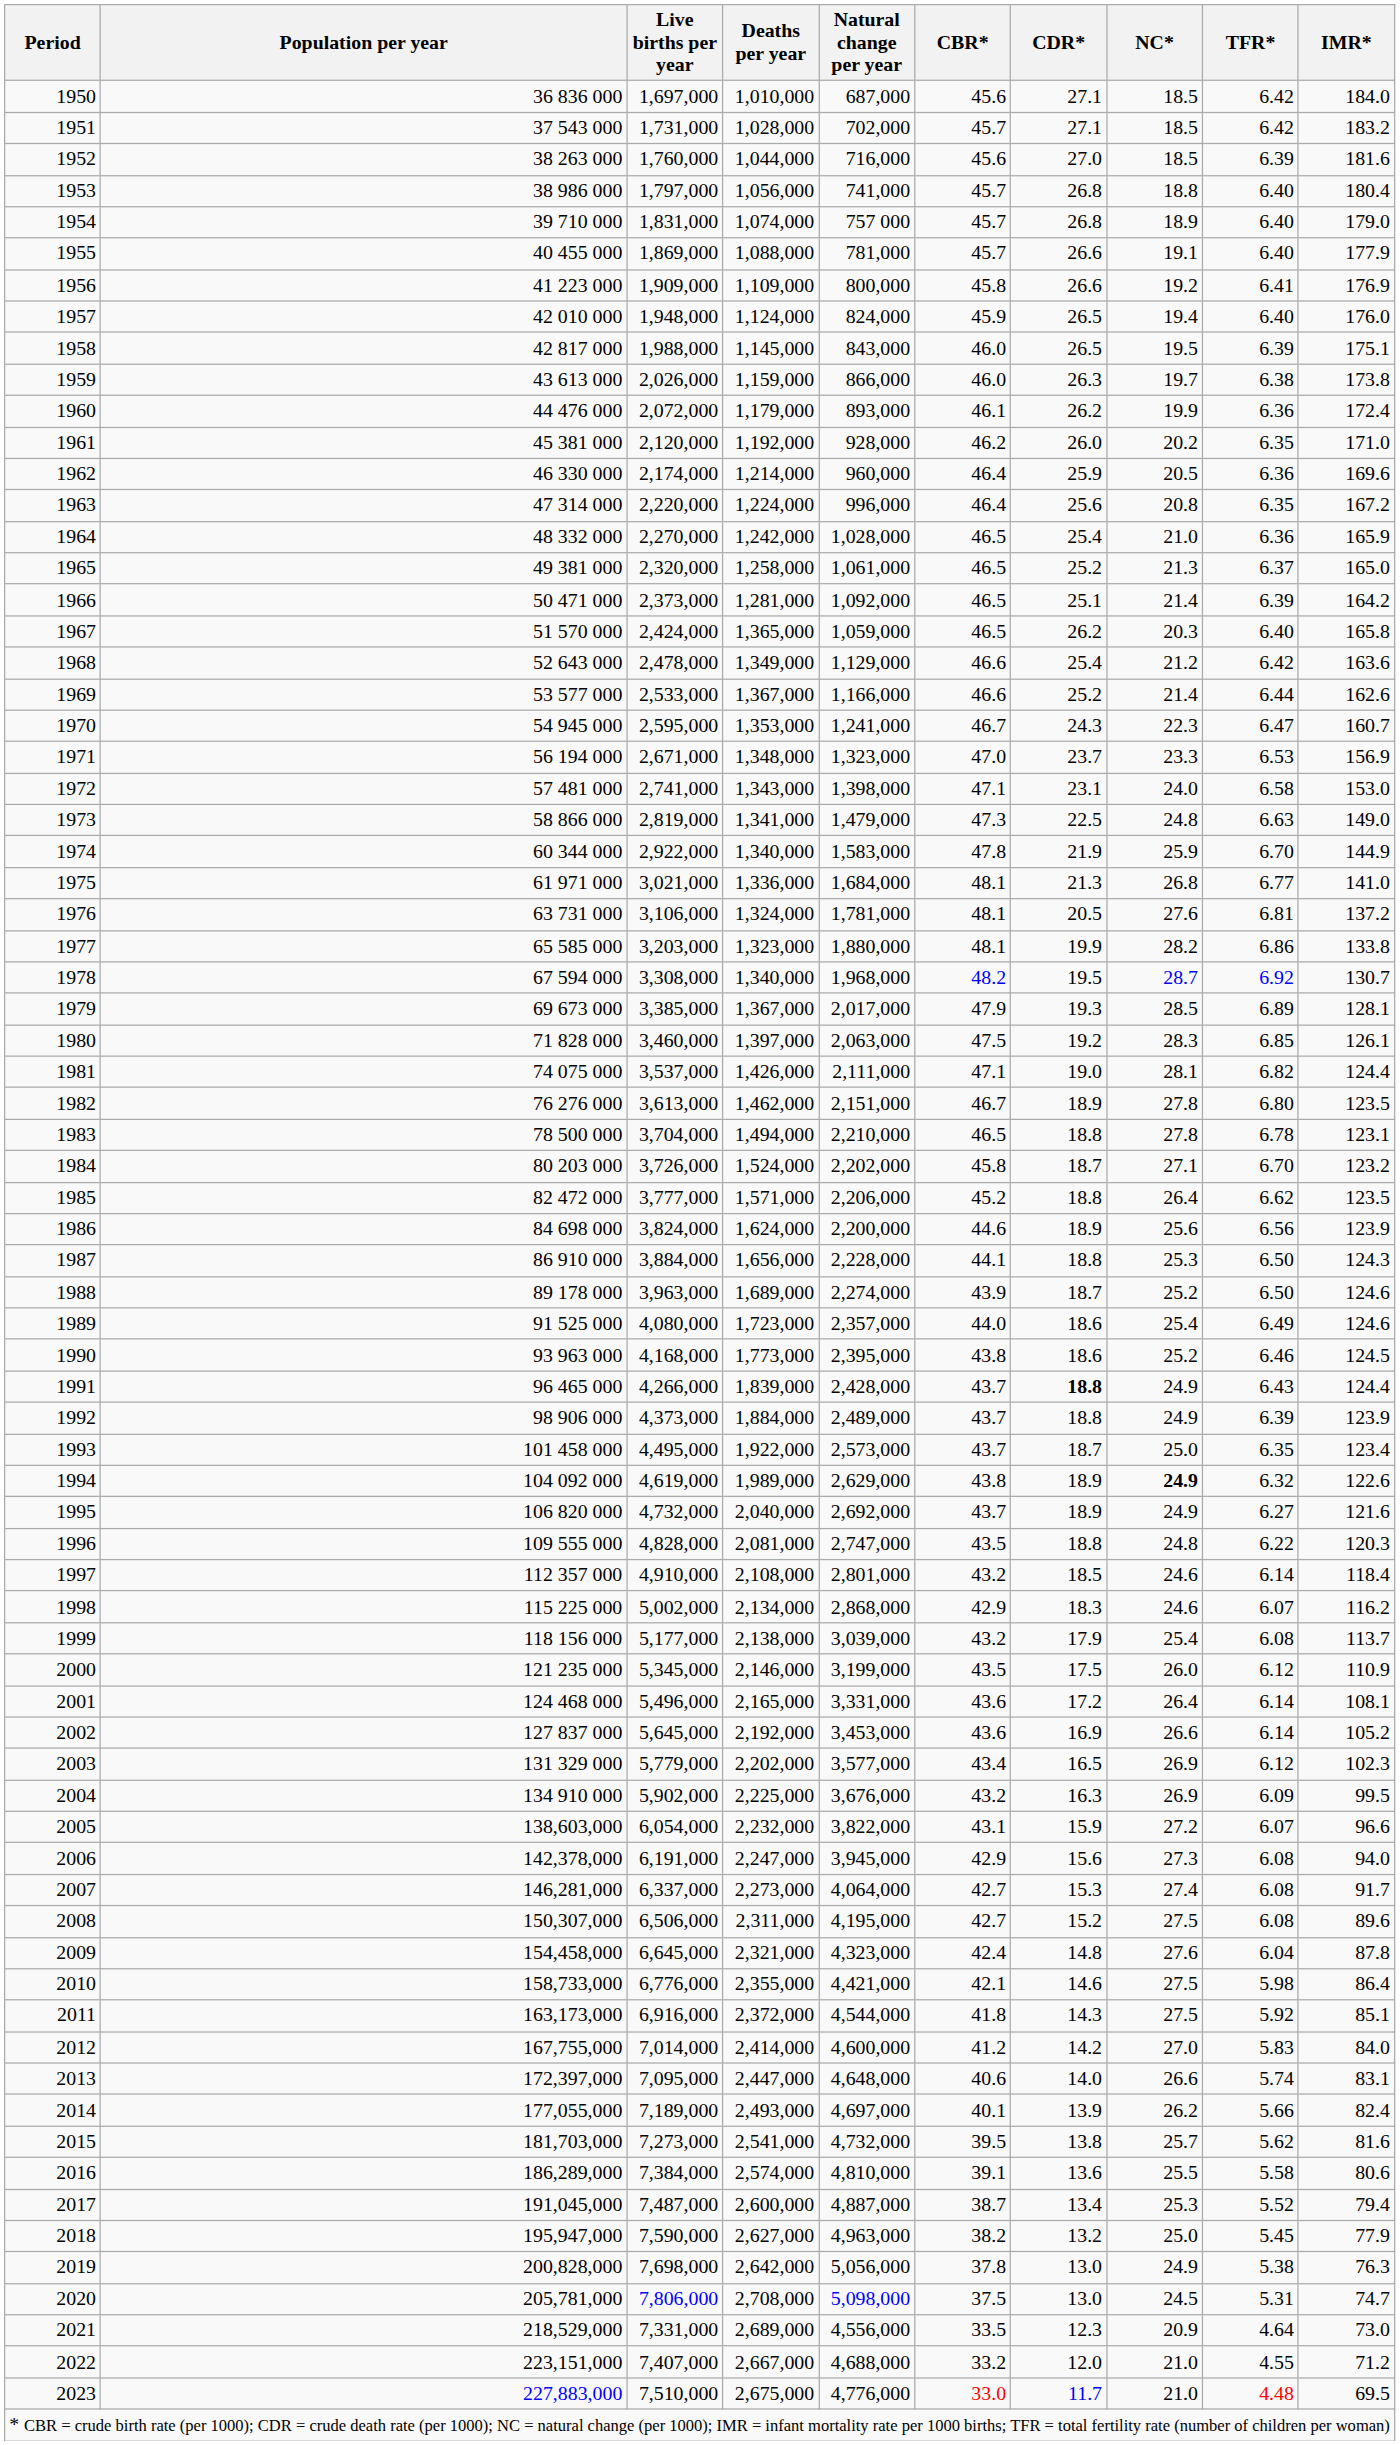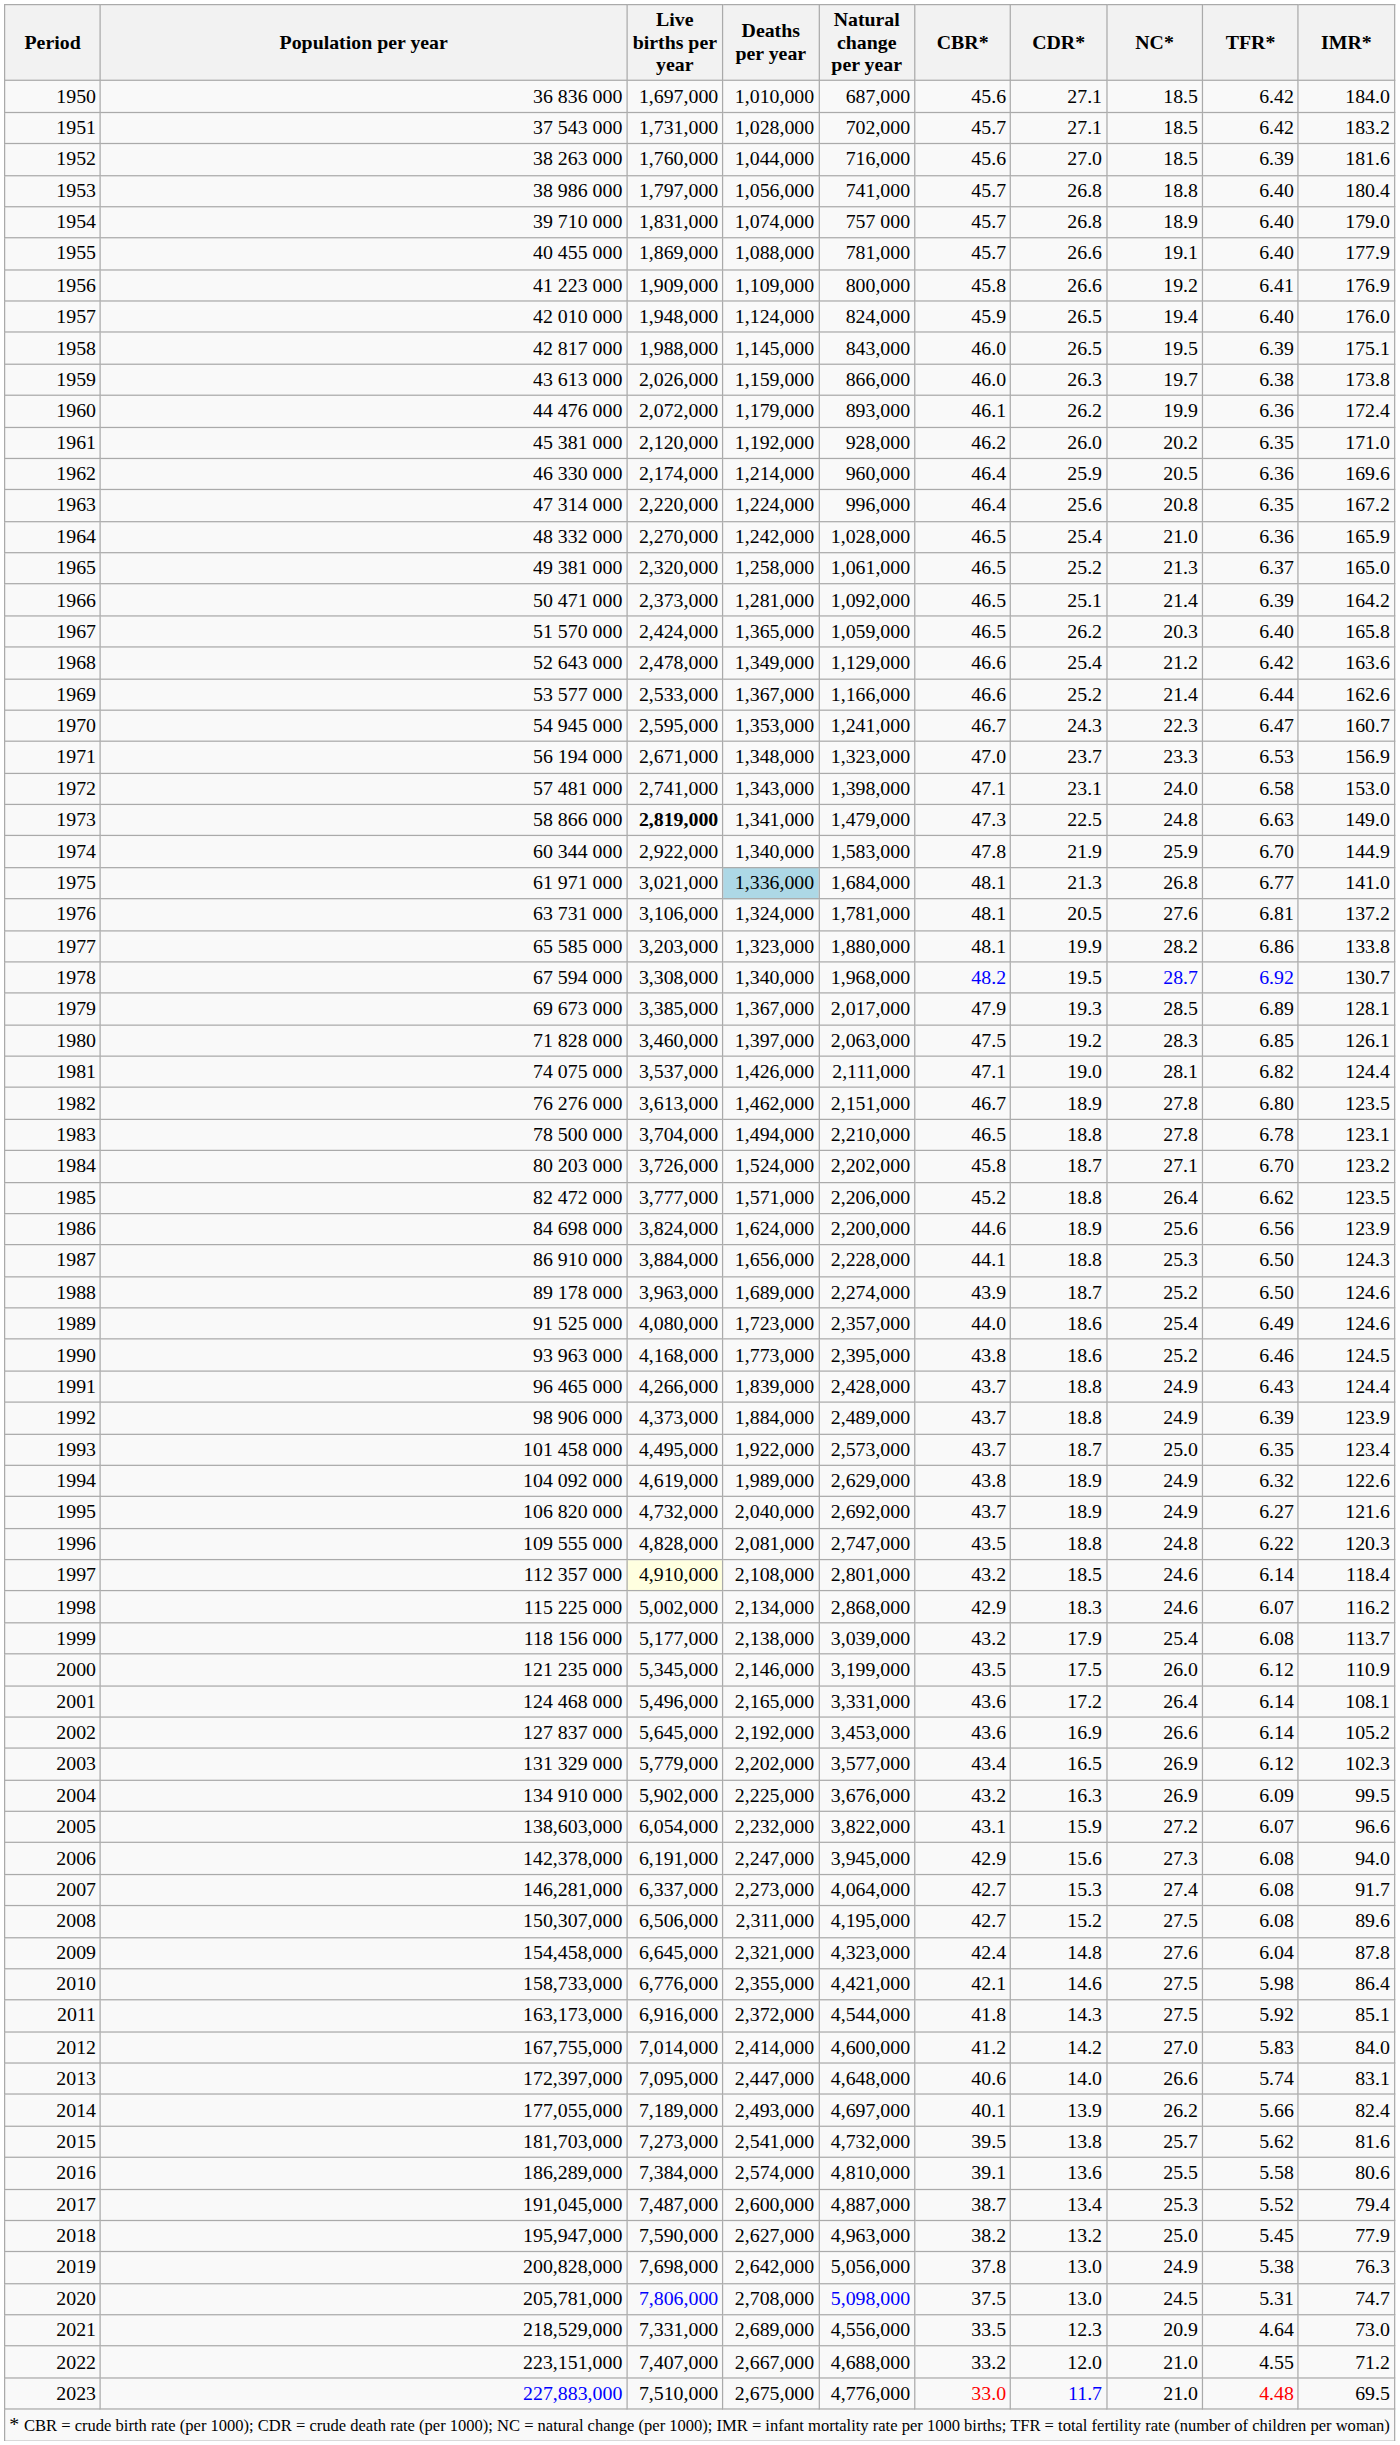(679, 820) normal -> (679, 820) bold
(775, 882) no background -> (775, 882) lightblue background
(1085, 1386) bold -> (1085, 1386) normal
(1181, 1480) bold -> (1181, 1480) normal
(679, 1575) no background -> (679, 1575) lightyellow background
